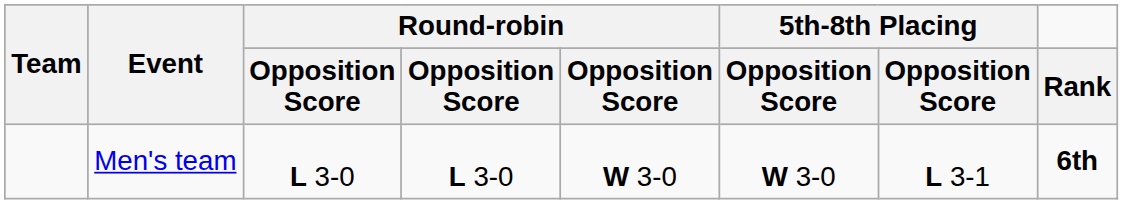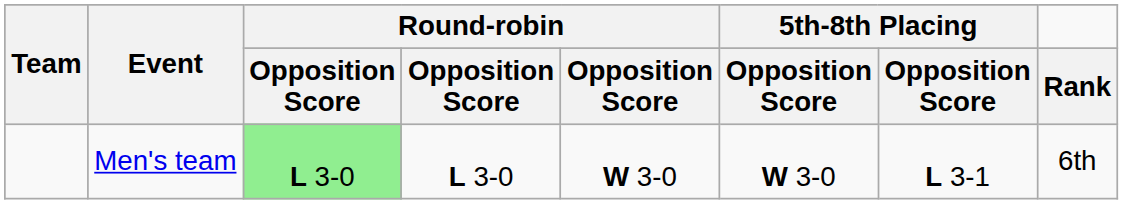(322, 176) no background -> (322, 176) lightgreen background
(1077, 160) bold -> (1077, 160) normal
